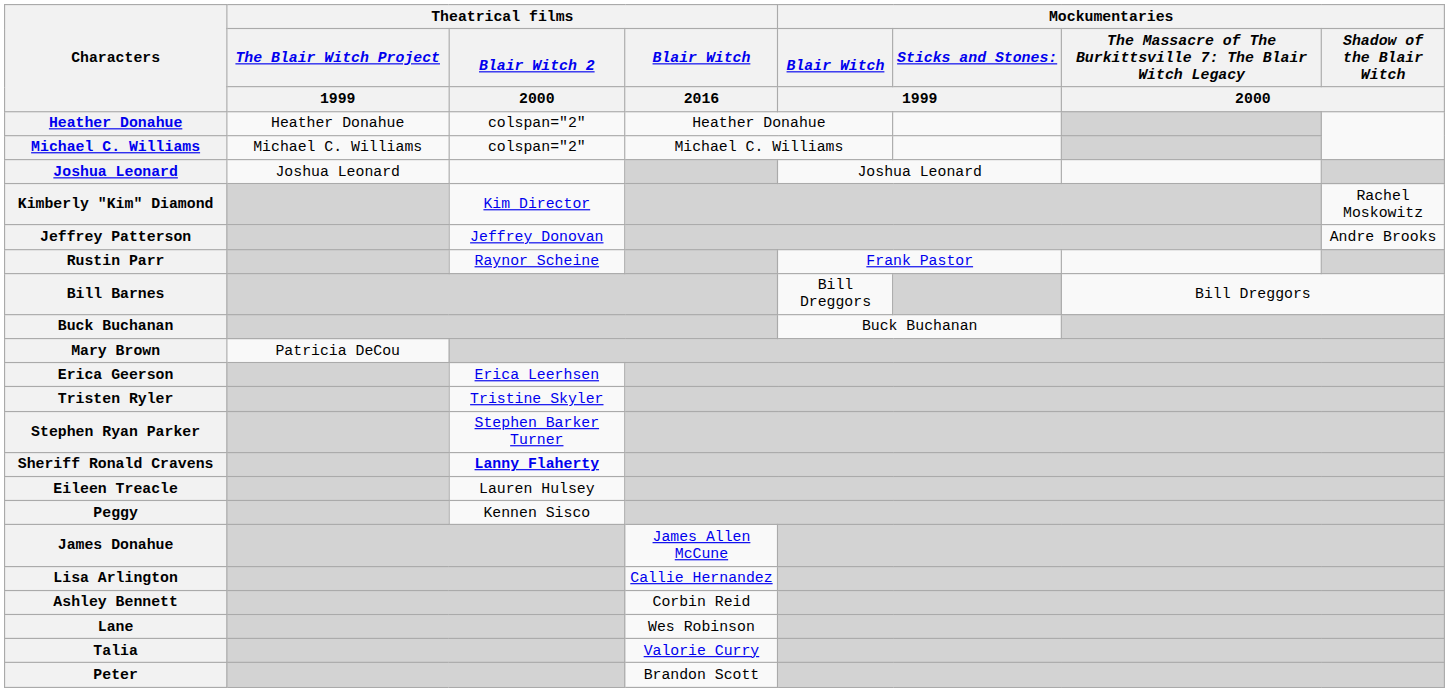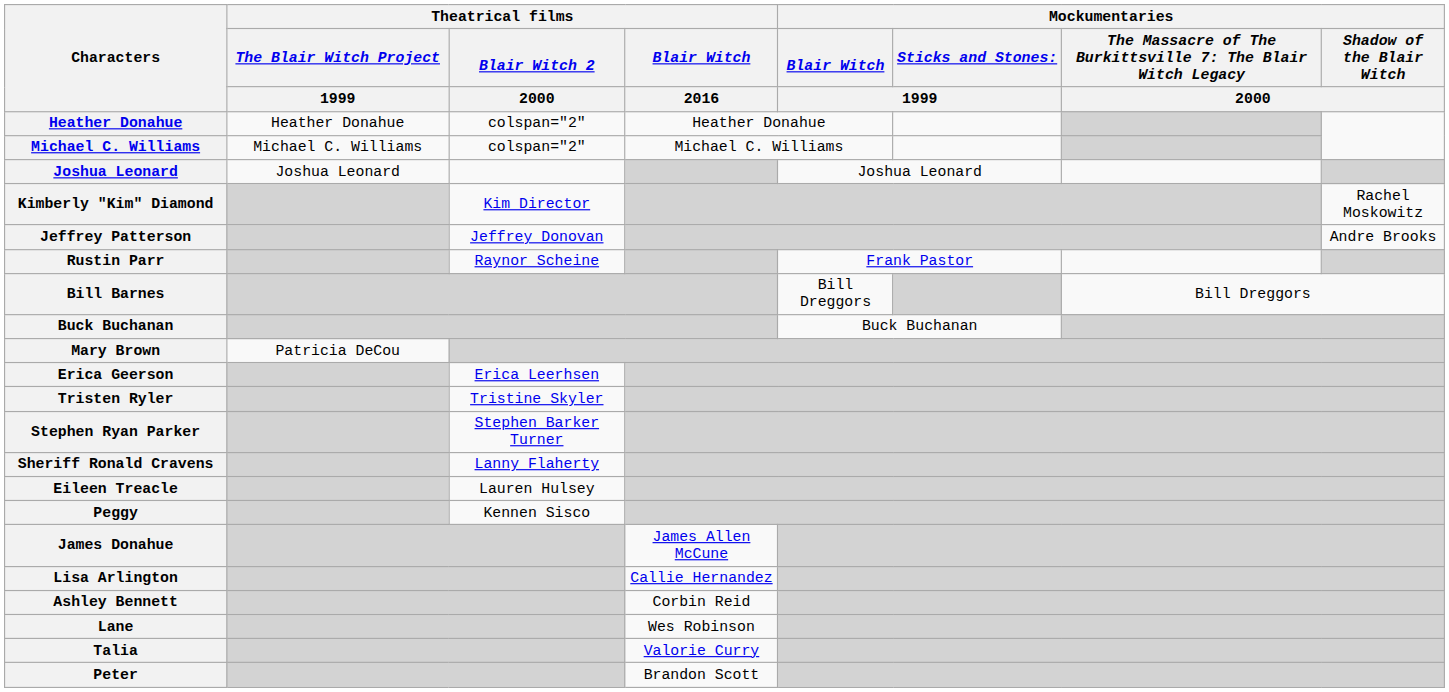(537, 464) bold -> (537, 464) normal
